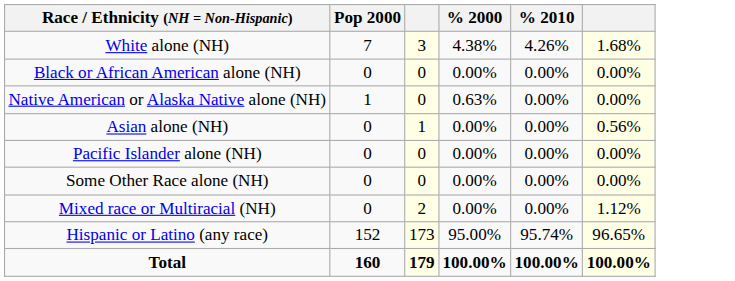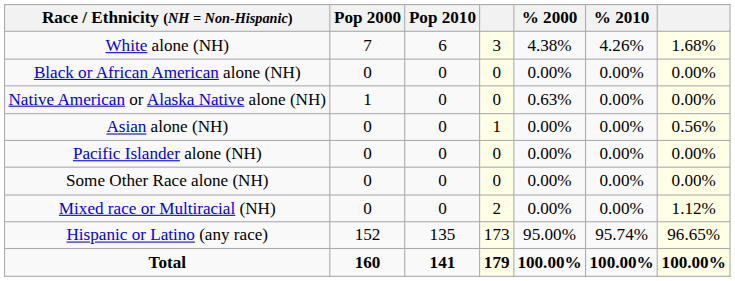+ column: (442, 18)
